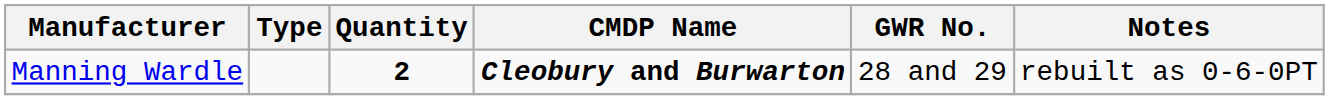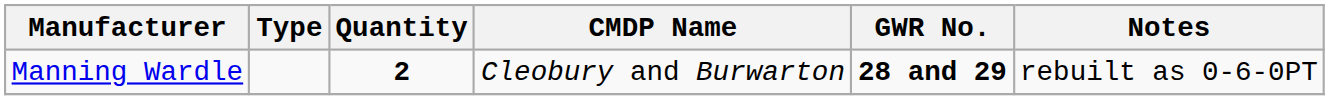(663, 72) bold -> (663, 72) normal
(932, 72) normal -> (932, 72) bold
